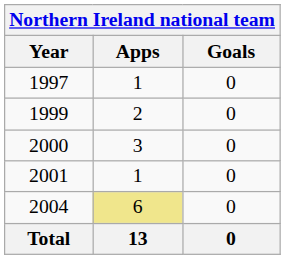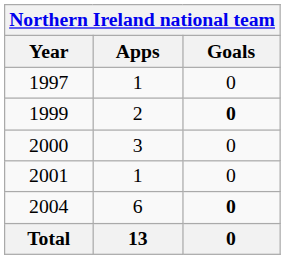(231, 113) normal -> (231, 113) bold
(138, 207) khaki background -> (138, 207) no background
(231, 207) normal -> (231, 207) bold
